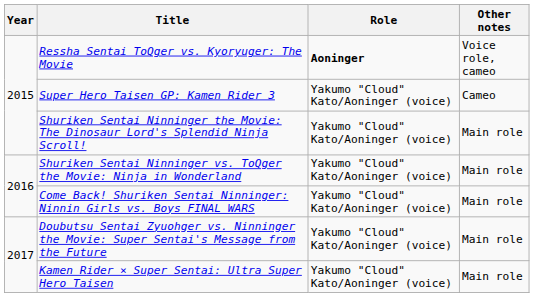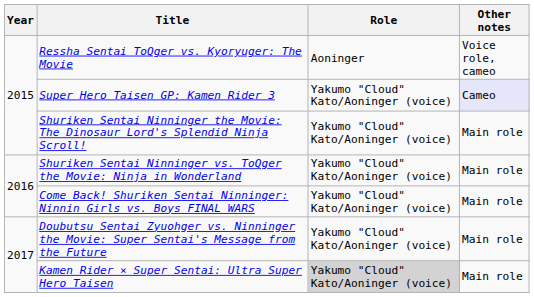(338, 58) bold -> (338, 58) normal
(479, 95) no background -> (479, 95) lavender background
(381, 277) no background -> (381, 277) lightgrey background
